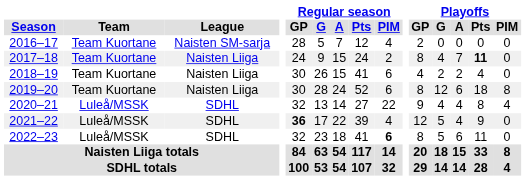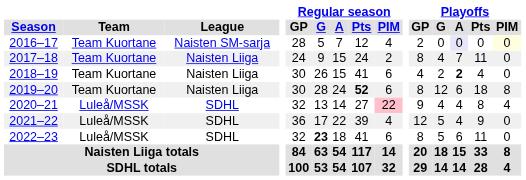(459, 43) no background -> (459, 43) lavender background
(507, 43) no background -> (507, 43) lightyellow background
(481, 58) bold -> (481, 58) normal
(459, 74) normal -> (459, 74) bold
(362, 89) normal -> (362, 89) bold
(389, 105) no background -> (389, 105) pink background
(299, 121) bold -> (299, 121) normal
(321, 136) normal -> (321, 136) bold
(389, 136) bold -> (389, 136) normal
